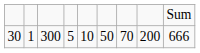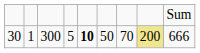(87, 36) normal -> (87, 36) bold
(150, 36) no background -> (150, 36) khaki background
